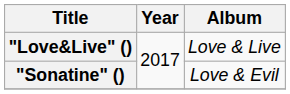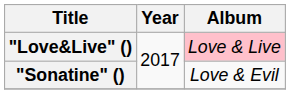(234, 46) no background -> (234, 46) pink background
